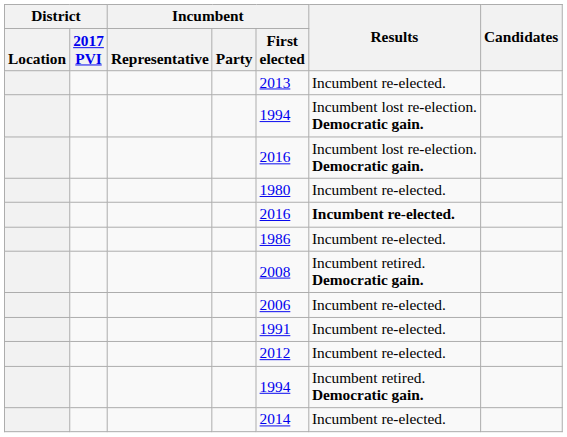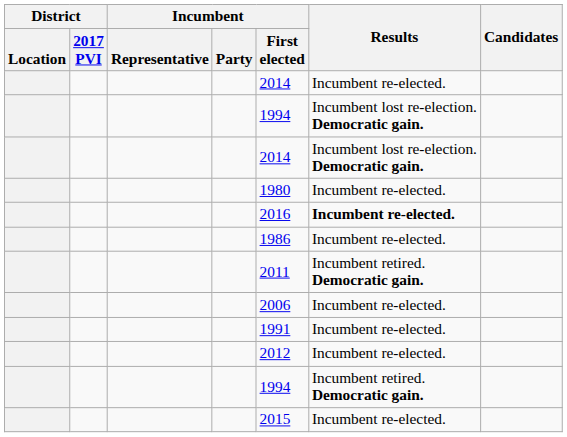(275, 82) 2013 -> (275, 82) 2014
(275, 157) 2016 -> (275, 157) 2014
(275, 272) 2008 -> (275, 272) 2011
(275, 419) 2014 -> (275, 419) 2015
